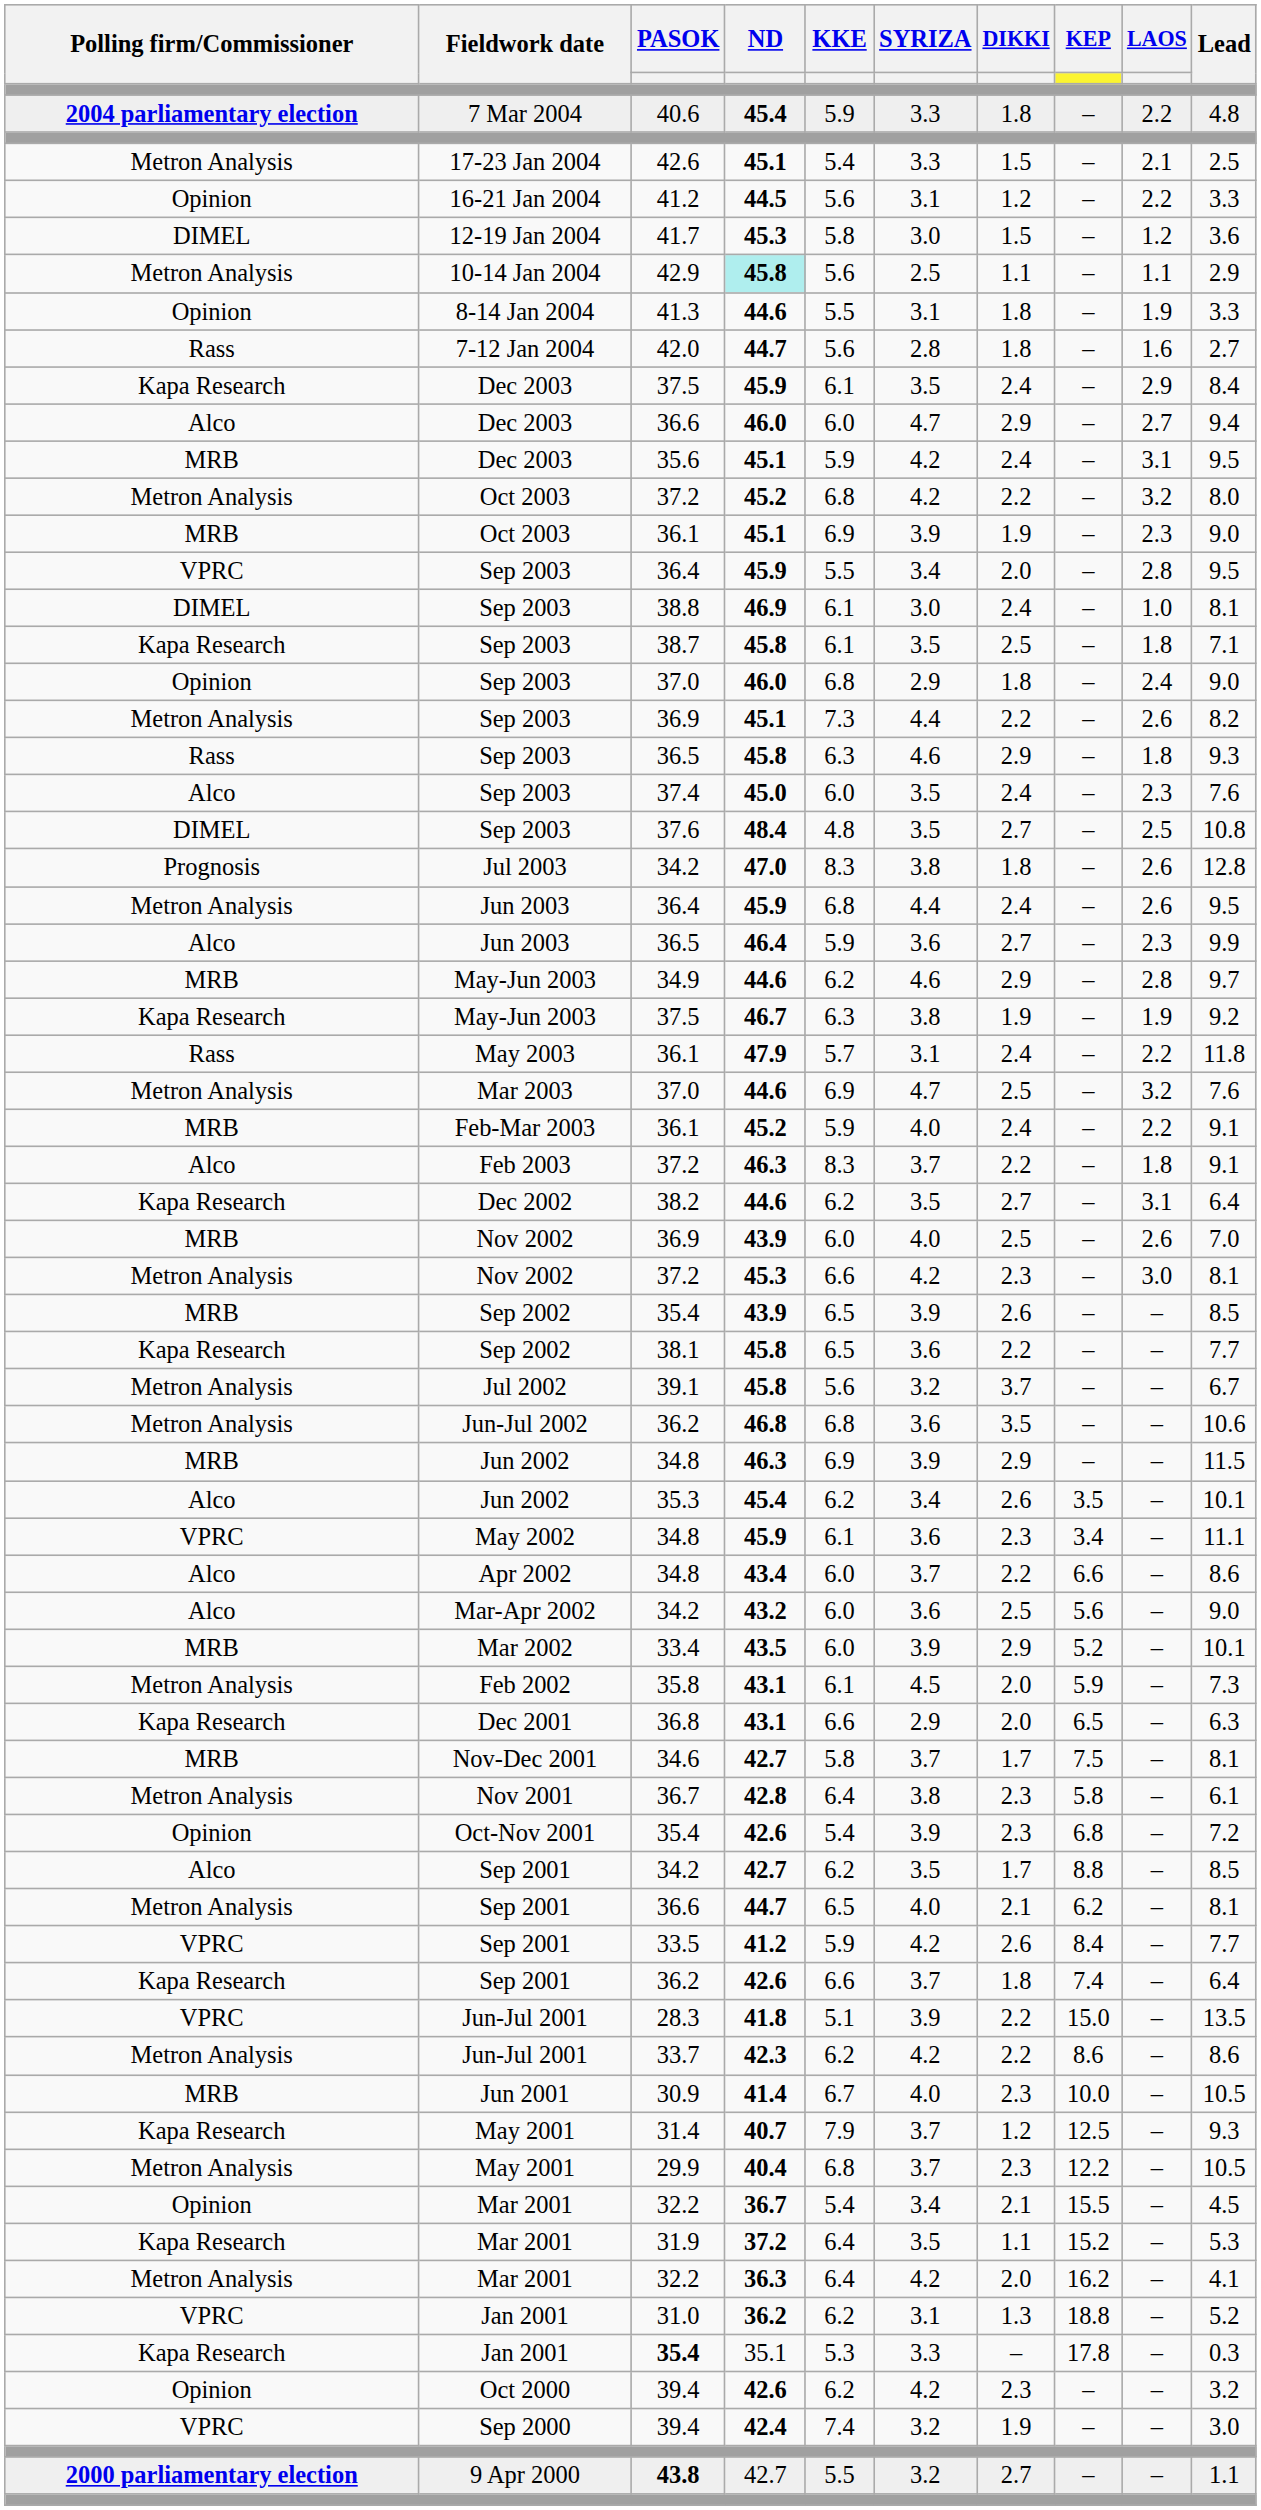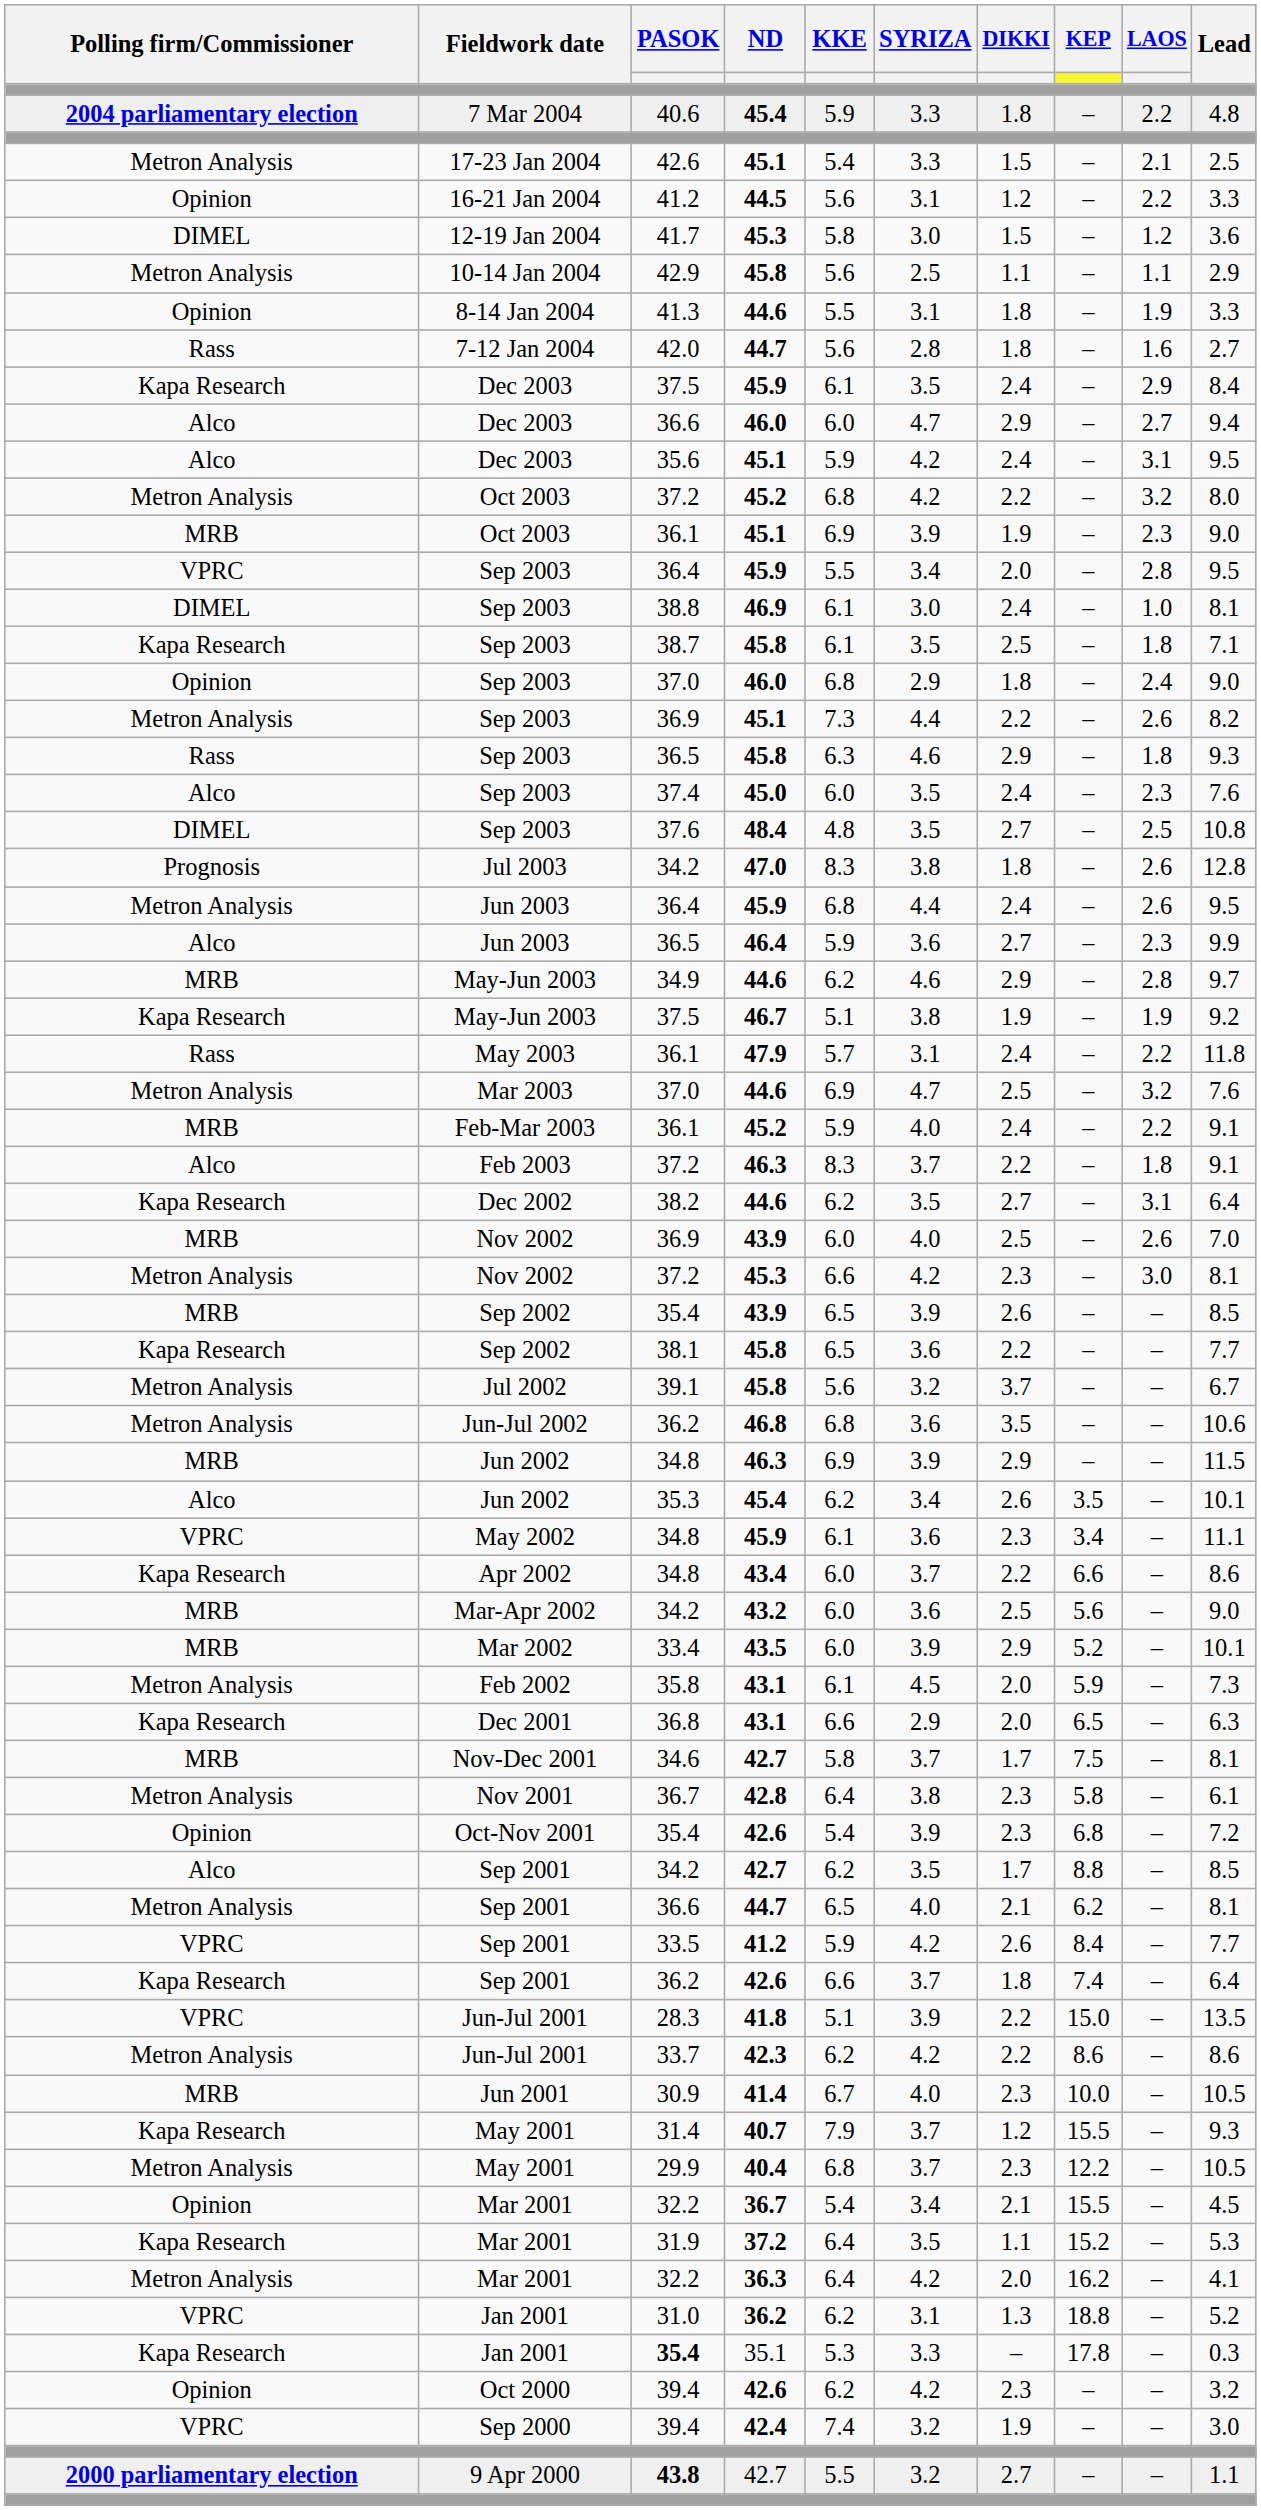(765, 273) paleturquoise background -> (765, 273) no background
(212, 459) MRB -> (212, 459) Alco
(840, 1016) 6.3 -> (840, 1016) 5.1
(212, 1573) Alco -> (212, 1573) Kapa Research
(212, 1610) Alco -> (212, 1610) MRB
(1088, 2130) 12.5 -> (1088, 2130) 15.5
